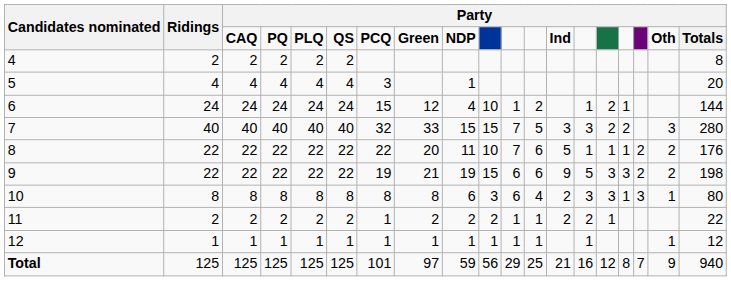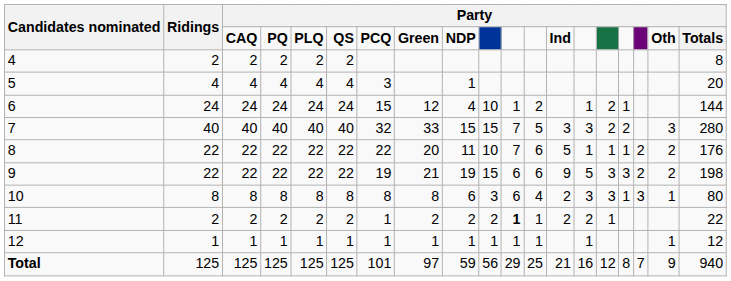(517, 219) normal -> (517, 219) bold
